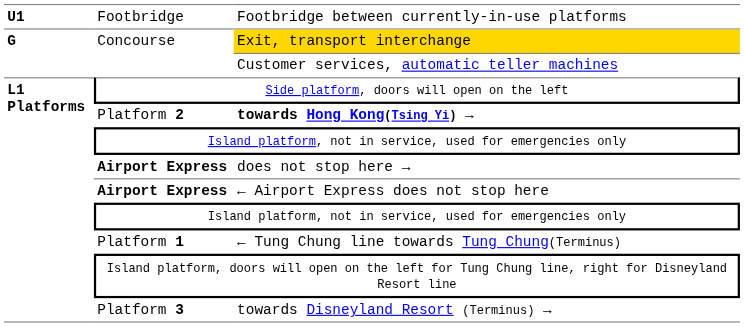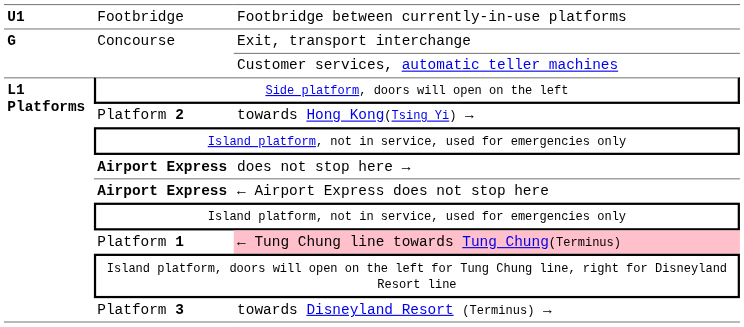(354, 41) gold background -> (354, 41) no background
(355, 116) bold -> (355, 116) normal
(429, 242) no background -> (429, 242) pink background
